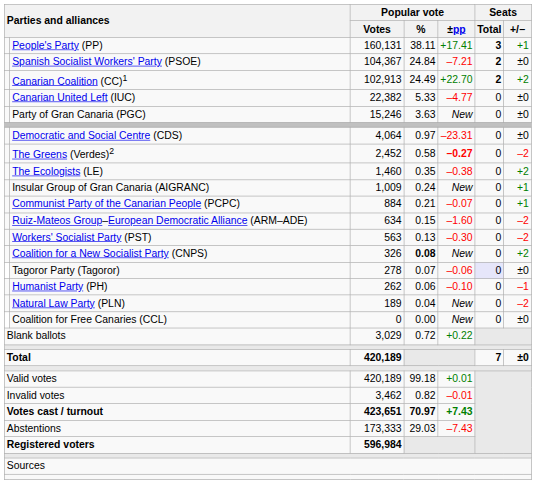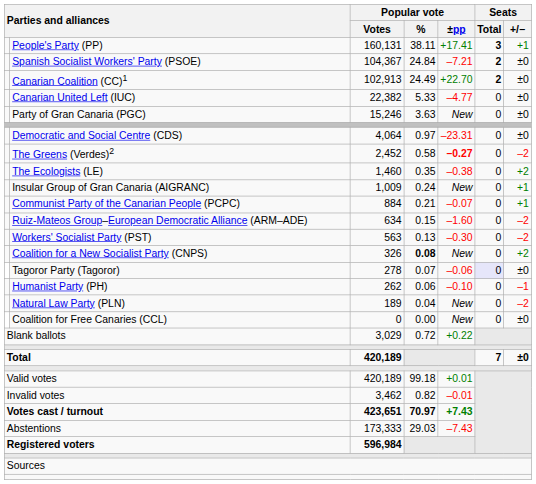(523, 80) +2 -> (523, 80) ±0
